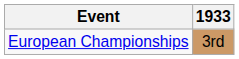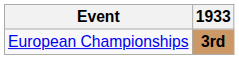(213, 41) normal -> (213, 41) bold
